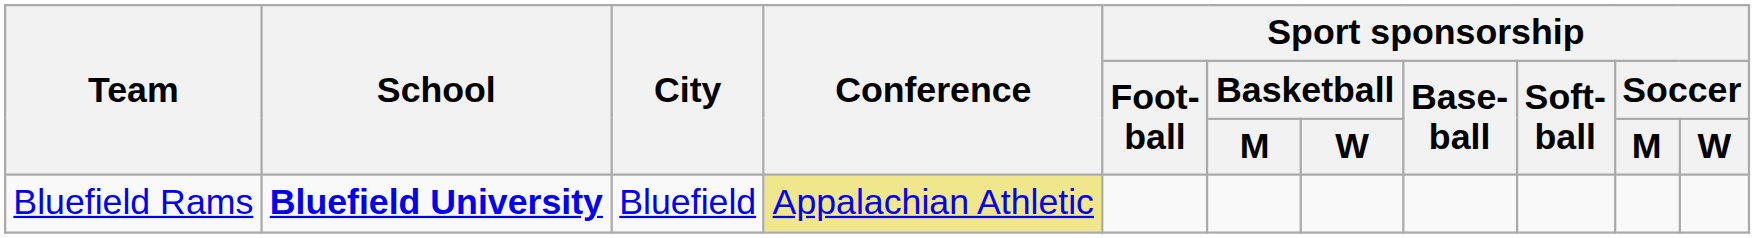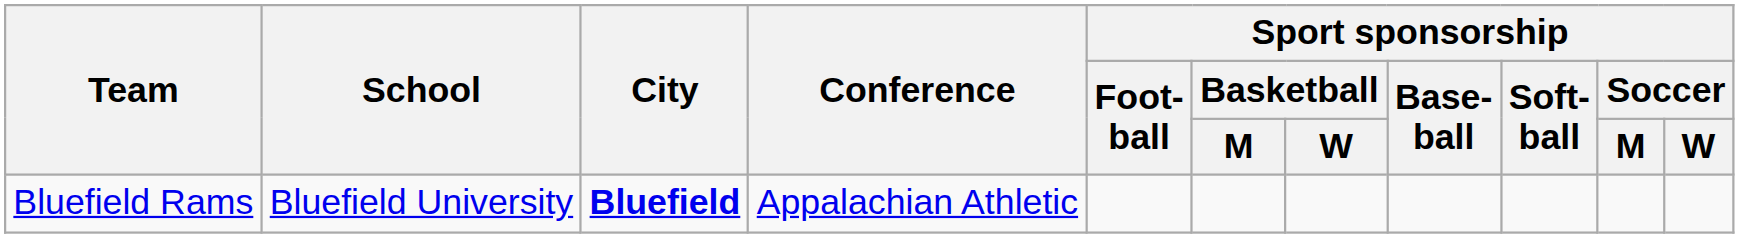(436, 202) bold -> (421, 202) normal
(688, 202) normal -> (665, 202) bold
(933, 202) khaki background -> (917, 202) no background
